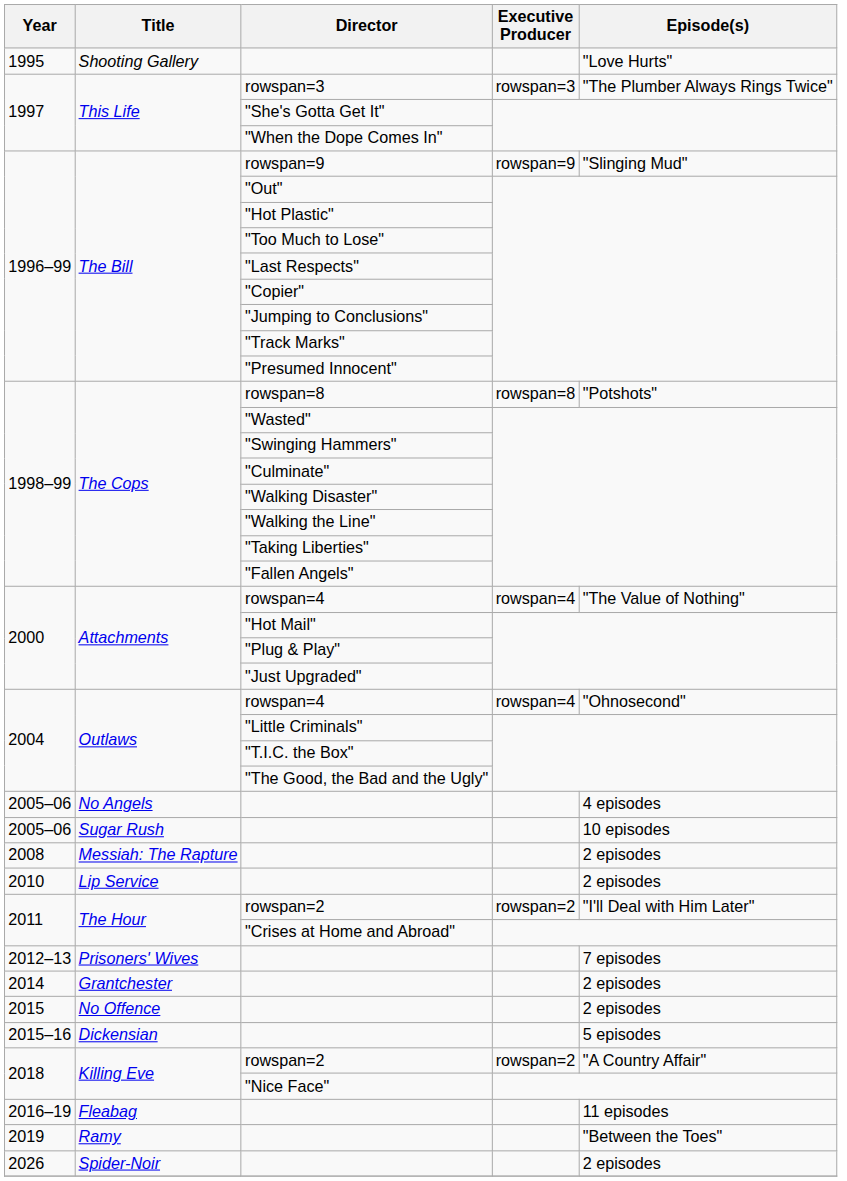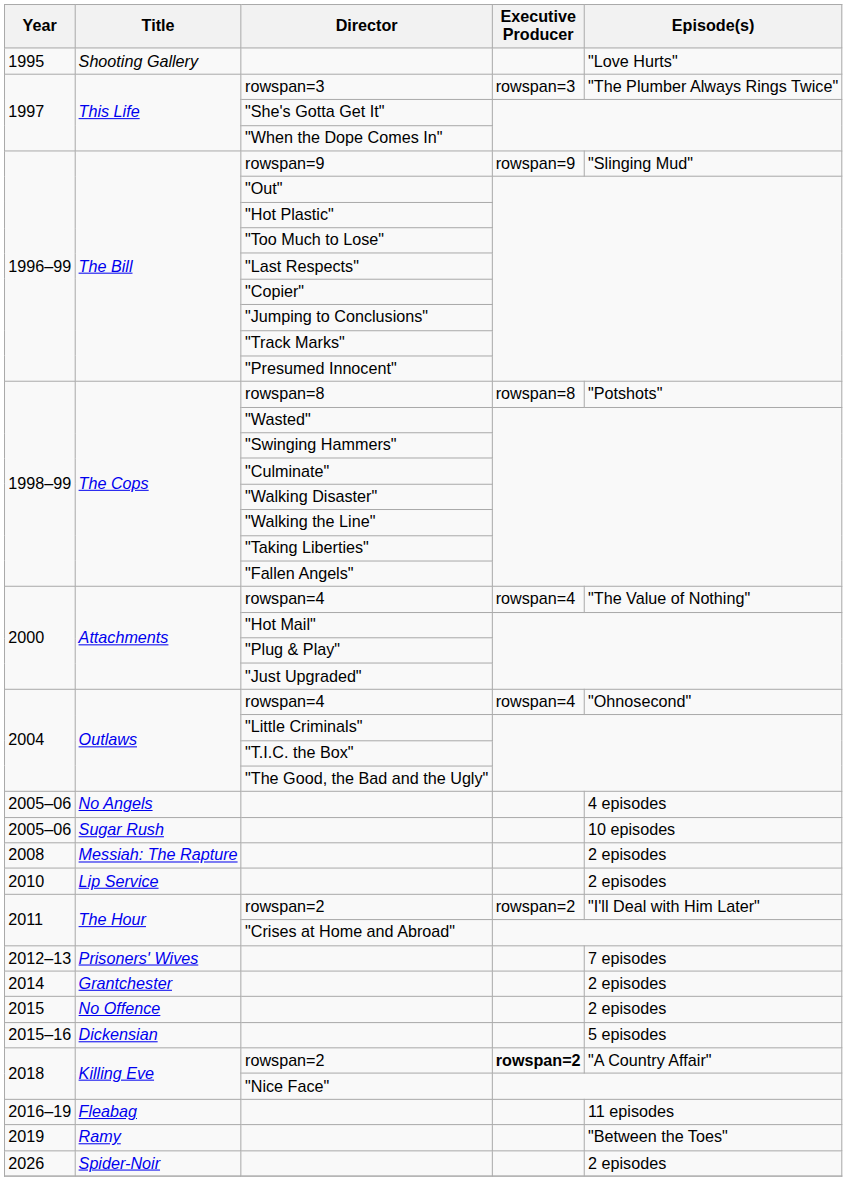(535, 1060) normal -> (538, 1060) bold
